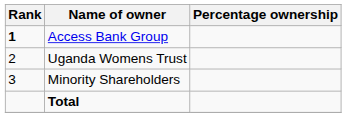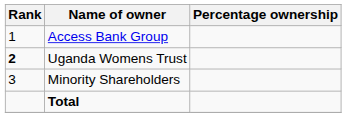(12, 36) bold -> (12, 36) normal
(12, 58) normal -> (12, 58) bold
